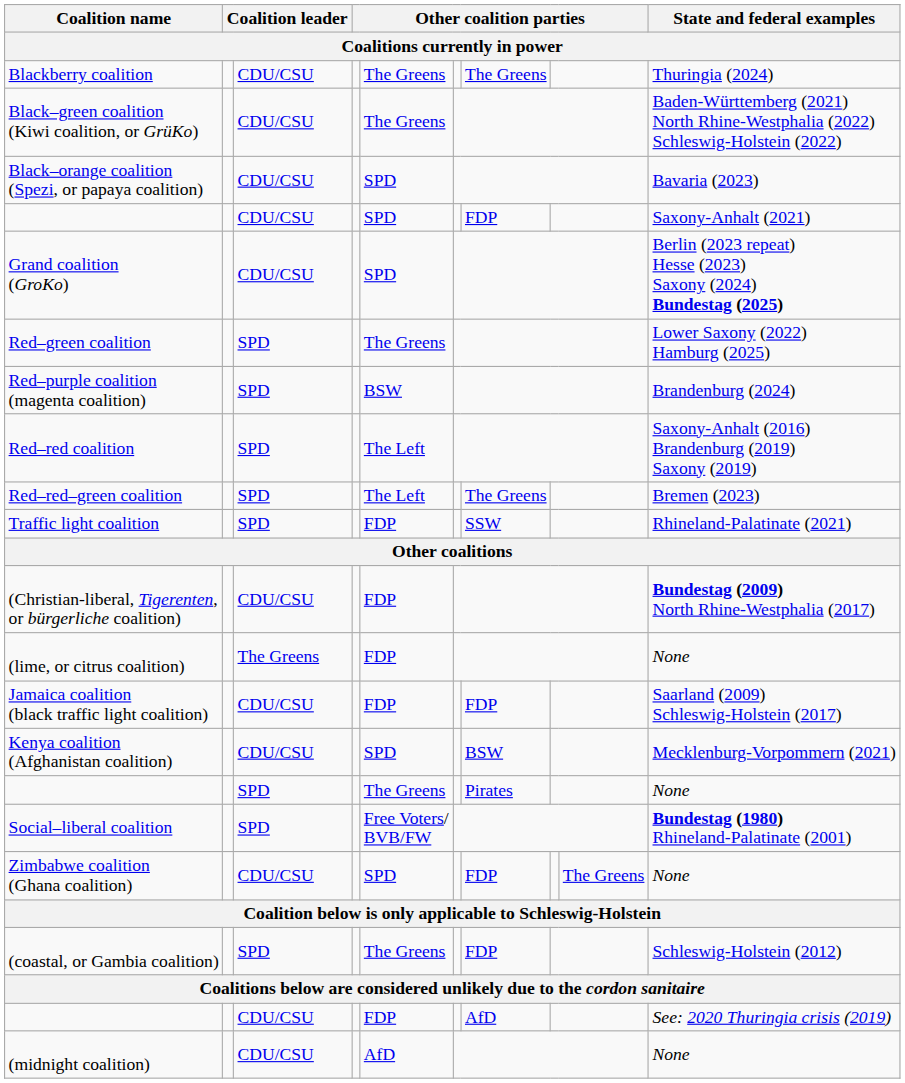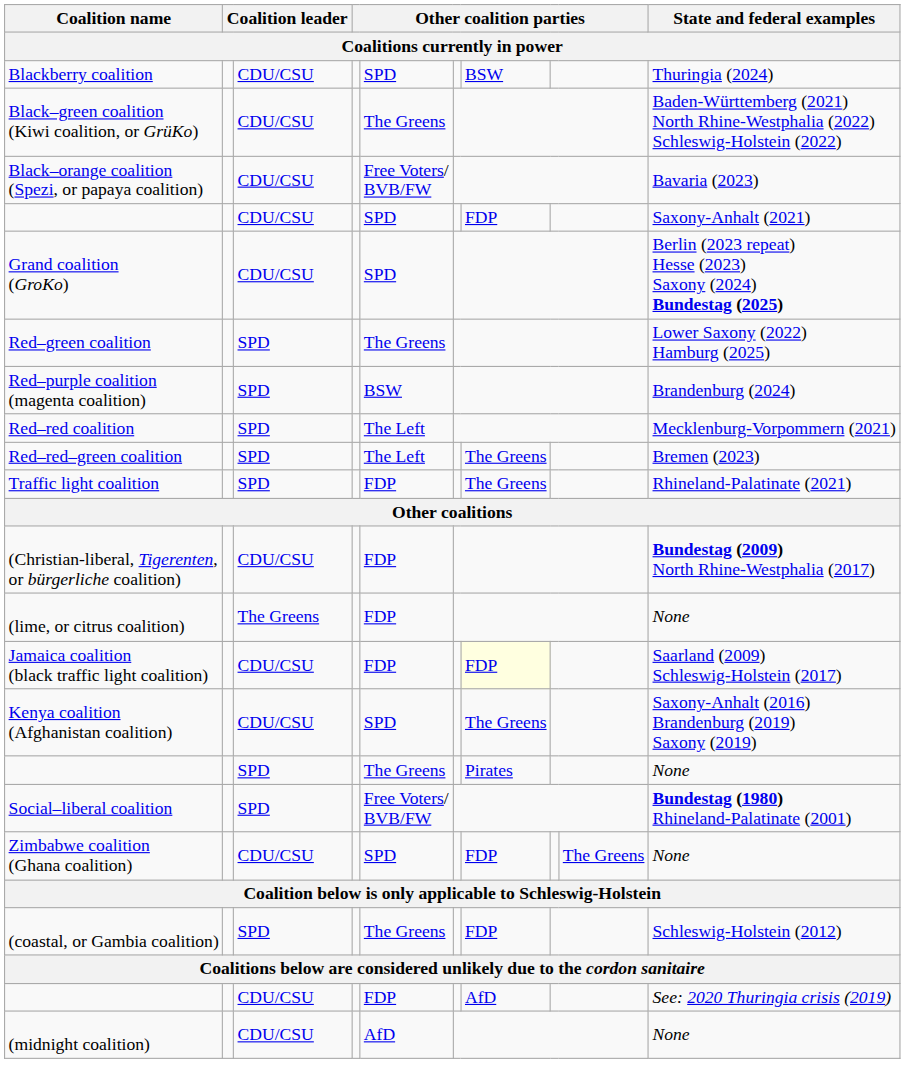(405, 74) The Greens -> (380, 74) SPD
(506, 74) The Greens -> (484, 74) BSW
(380, 179) SPD -> (406, 179) Free Voters/ BVB/FW
(731, 447) Saxony-Anhalt (2016) Brandenburg (2019) Saxony (2019) -> (774, 428) Mecklenburg-Vorpommern (2021)
(483, 523) SSW -> (506, 483) The Greens
(481, 704) no background -> (481, 664) lightyellow background
(484, 752) BSW -> (506, 722) The Greens
(774, 752) Mecklenburg-Vorpommern (2021) -> (731, 722) Saxony-Anhalt (2016) Brandenburg (2019) Saxony (2019)
